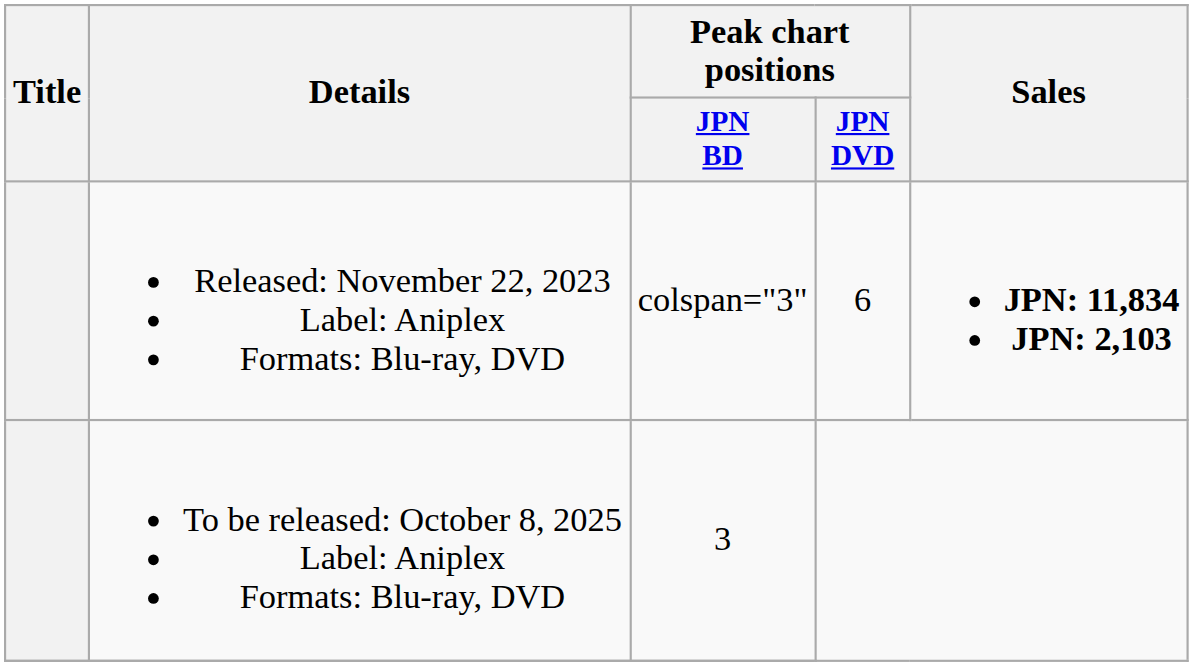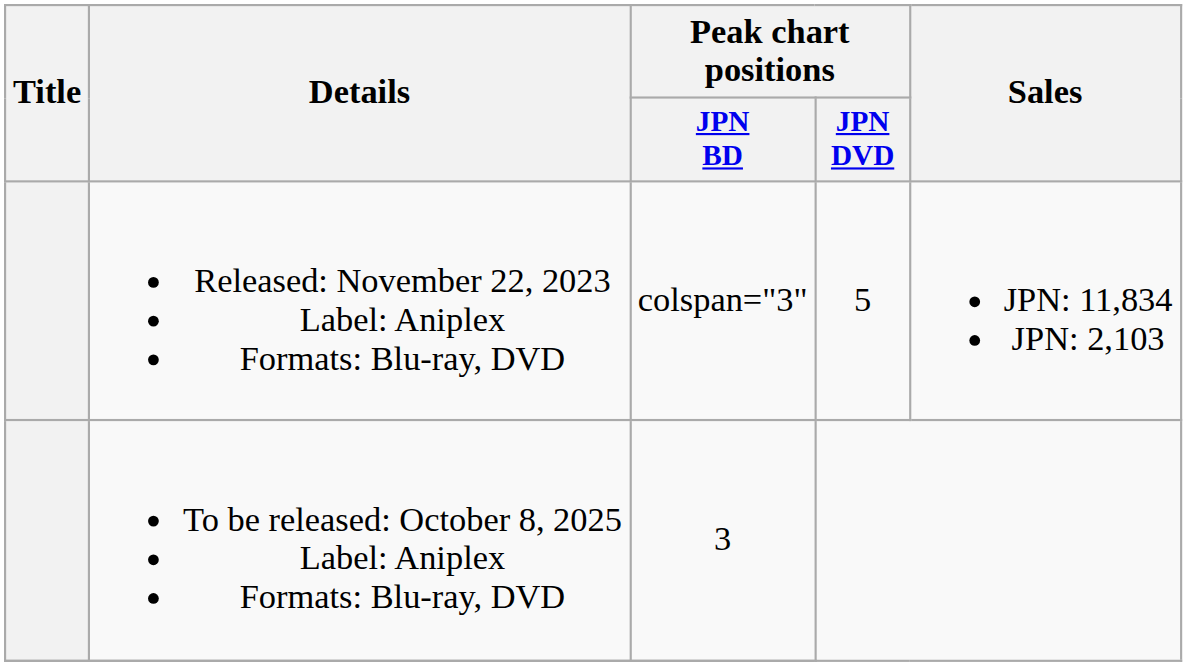(863, 300) 6 -> (863, 300) 5
(1049, 320) bold -> (1045, 320) normal
